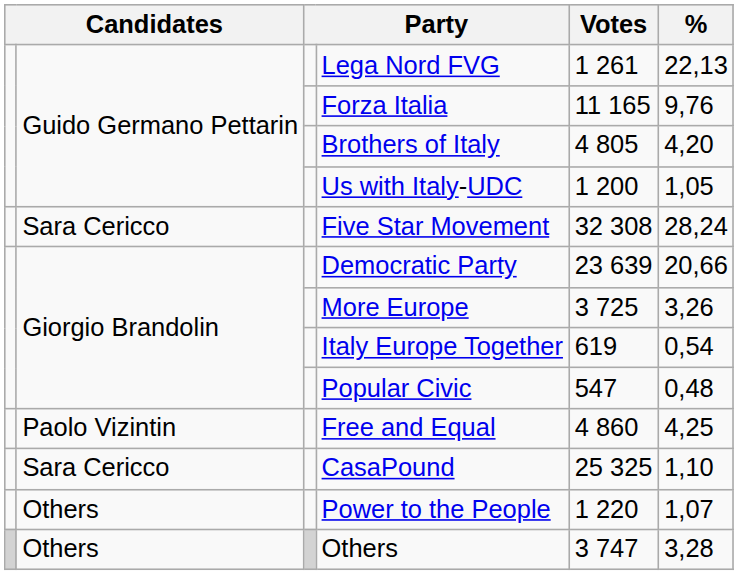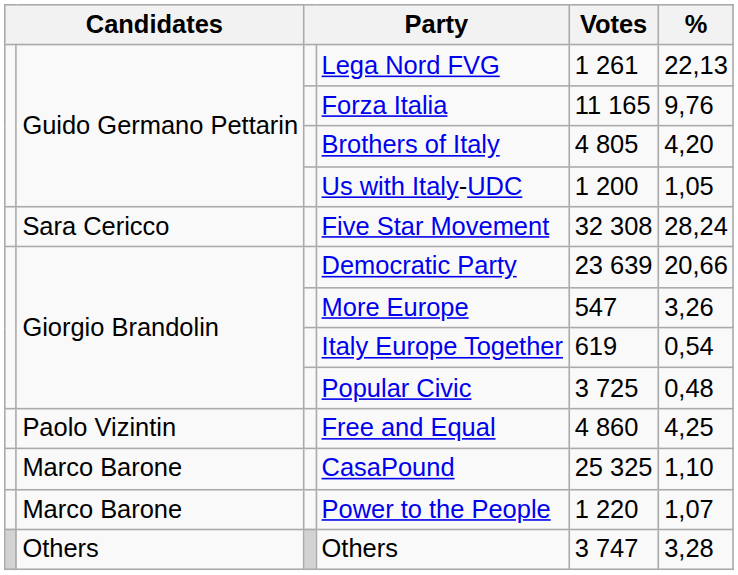(607, 307) 3 725 -> (596, 307) 547
(596, 387) 547 -> (607, 387) 3 725
(96, 468) Sara Cericco -> (102, 468) Marco Barone
(61, 508) Others -> (102, 508) Marco Barone
